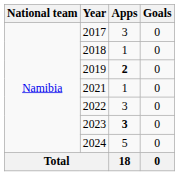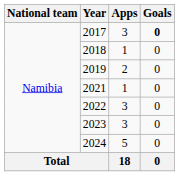(157, 32) normal -> (157, 32) bold
(125, 69) bold -> (125, 69) normal
(125, 124) bold -> (125, 124) normal
